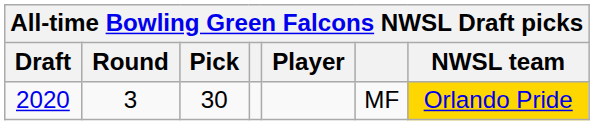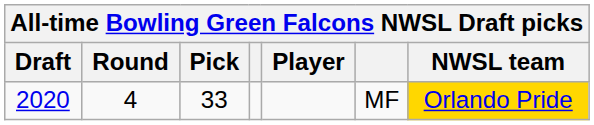(130, 100) 3 -> (130, 100) 4
(214, 100) 30 -> (214, 100) 33
